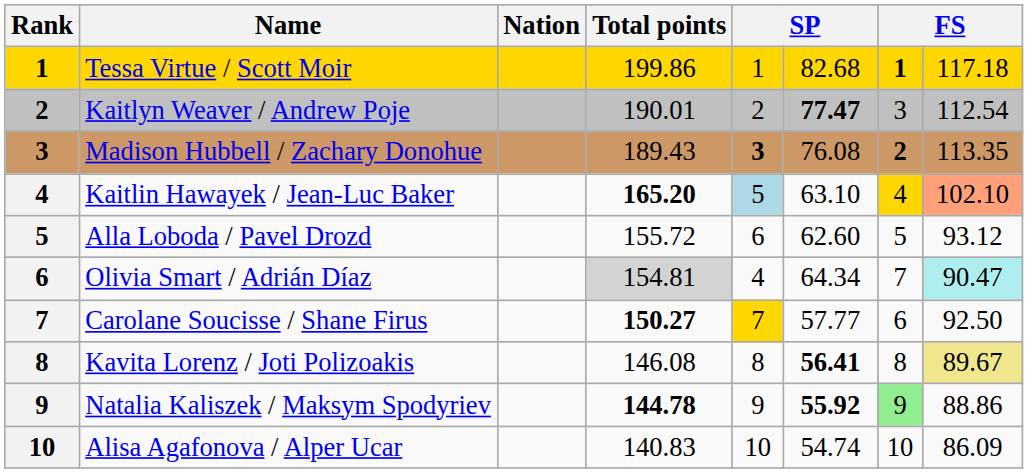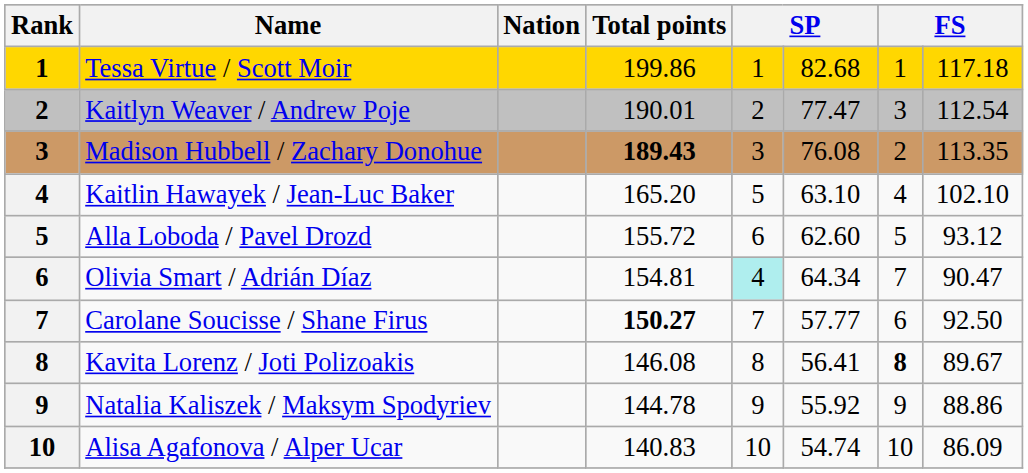(900, 67) bold -> (900, 67) normal
(830, 109) bold -> (830, 109) normal
(659, 151) normal -> (659, 151) bold
(758, 151) bold -> (758, 151) normal
(900, 151) bold -> (900, 151) normal
(659, 194) bold -> (659, 194) normal
(758, 194) lightblue background -> (758, 194) no background
(900, 194) gold background -> (900, 194) no background
(973, 194) lightsalmon background -> (973, 194) no background
(659, 278) lightgrey background -> (659, 278) no background
(758, 278) no background -> (758, 278) paleturquoise background
(973, 278) paleturquoise background -> (973, 278) no background
(758, 320) gold background -> (758, 320) no background
(830, 362) bold -> (830, 362) normal
(900, 362) normal -> (900, 362) bold
(973, 362) khaki background -> (973, 362) no background
(659, 404) bold -> (659, 404) normal
(830, 404) bold -> (830, 404) normal
(900, 404) lightgreen background -> (900, 404) no background
